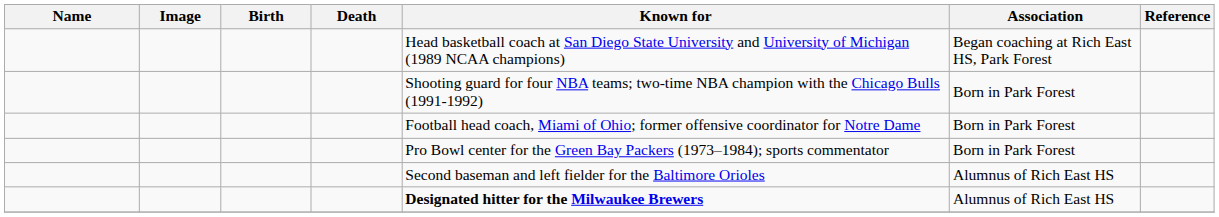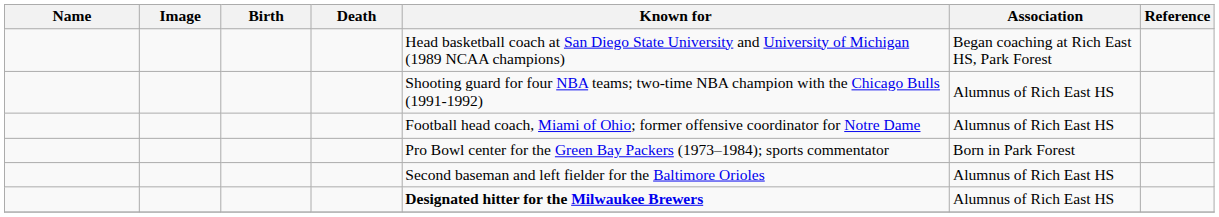(1014, 92) Born in Park Forest -> (1034, 92) Alumnus of Rich East HS
(1014, 125) Born in Park Forest -> (1034, 125) Alumnus of Rich East HS
